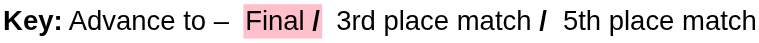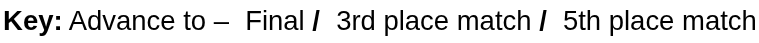(283, 21) pink background -> (283, 21) no background
